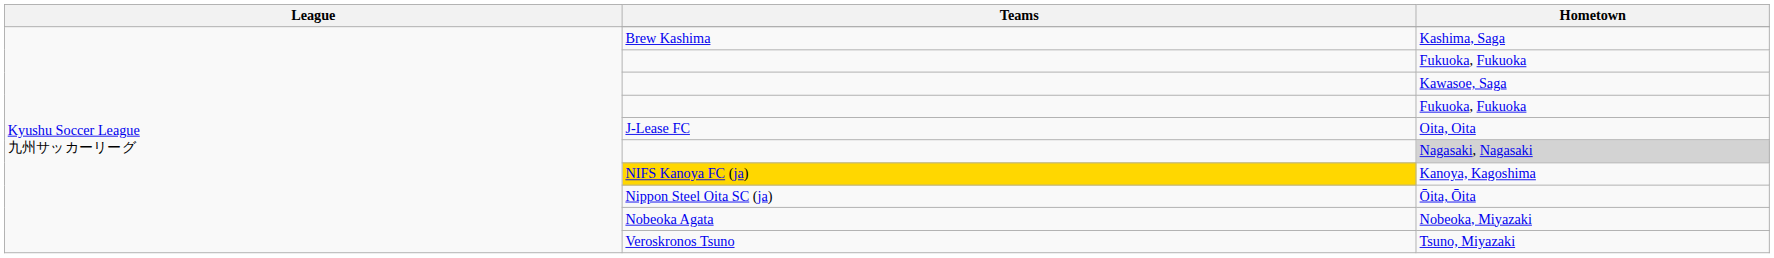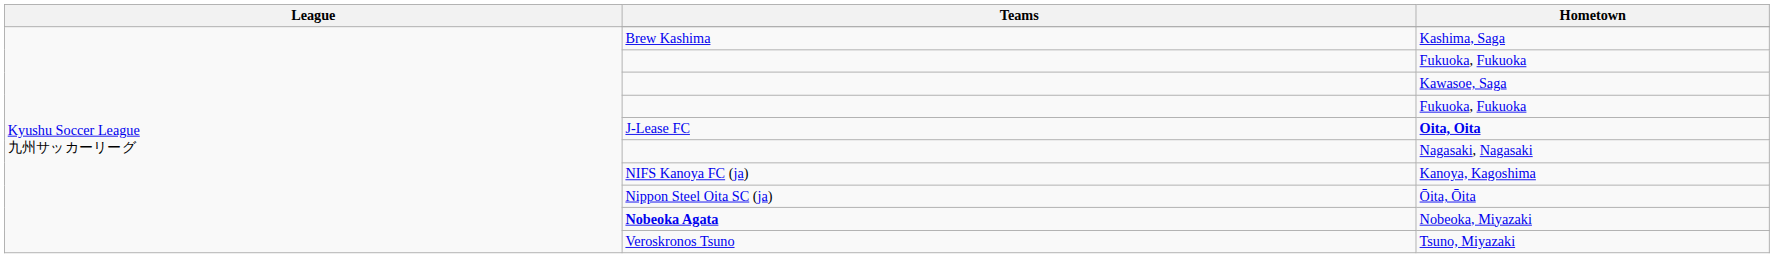(1448, 128) normal -> (1450, 128) bold
(1476, 151) lightgrey background -> (1476, 151) no background
(687, 173) gold background -> (687, 173) no background
(670, 219) normal -> (672, 219) bold
